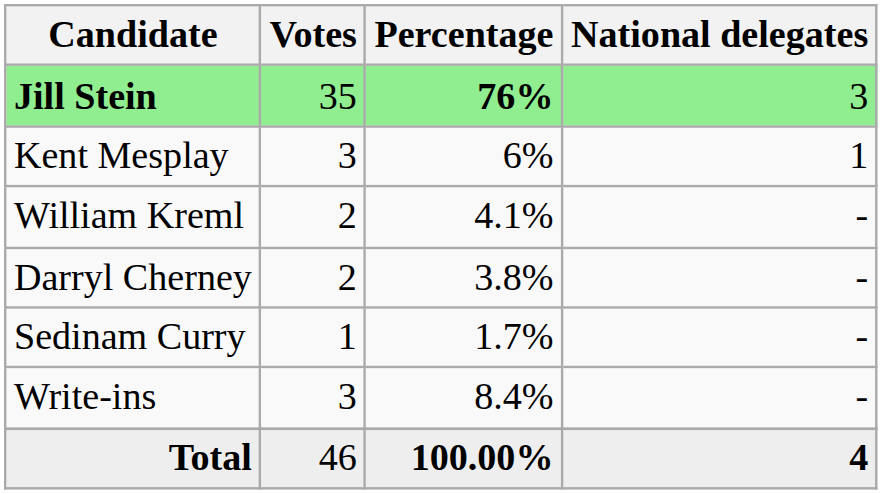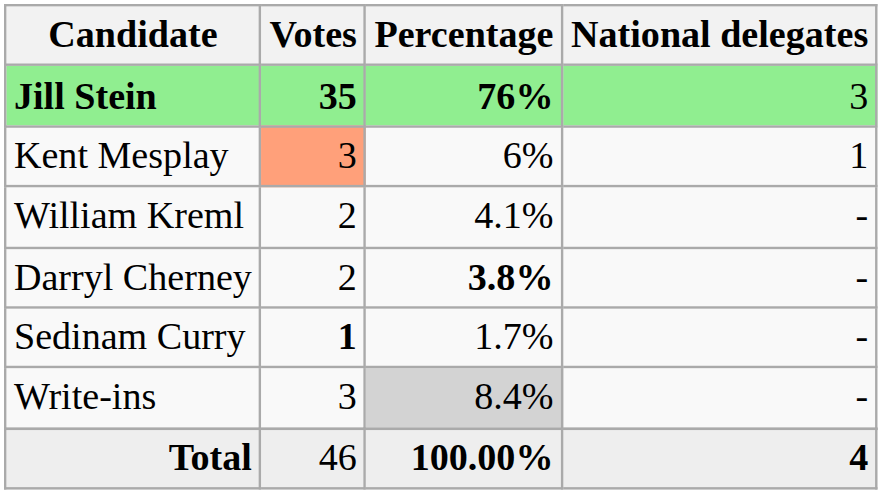(338, 95) normal -> (338, 95) bold
(347, 155) no background -> (347, 155) lightsalmon background
(514, 276) normal -> (511, 276) bold
(347, 336) normal -> (347, 336) bold
(514, 397) no background -> (514, 397) lightgrey background
